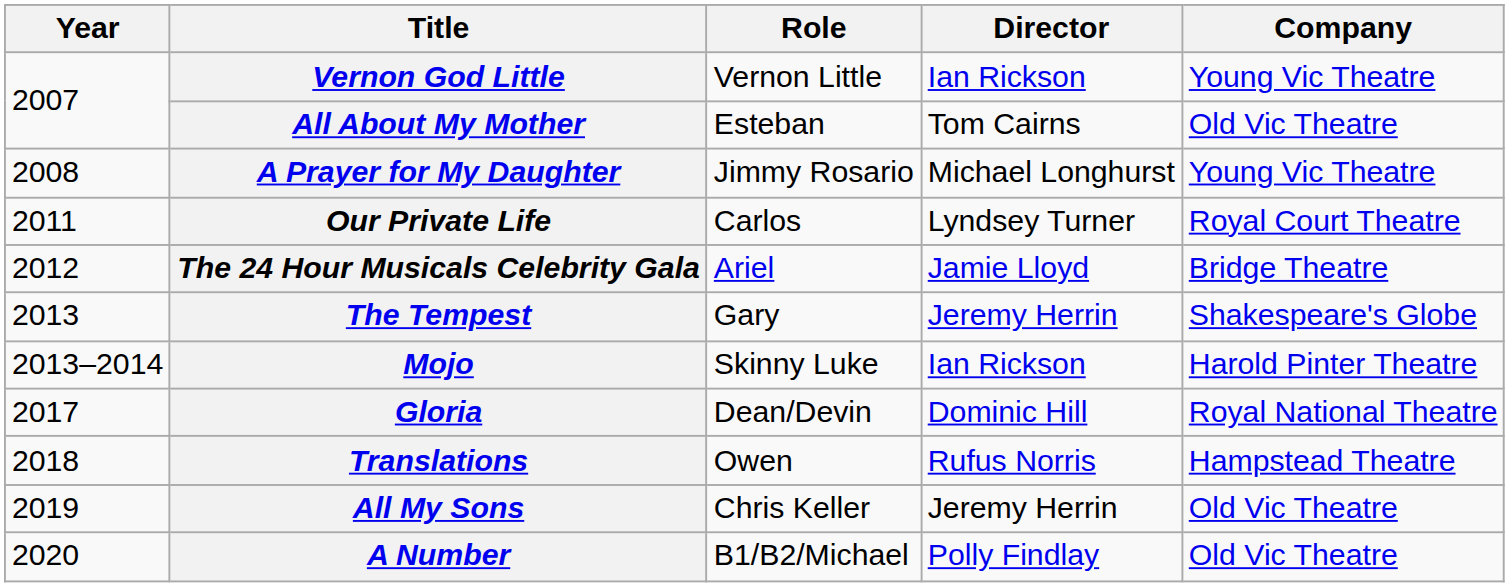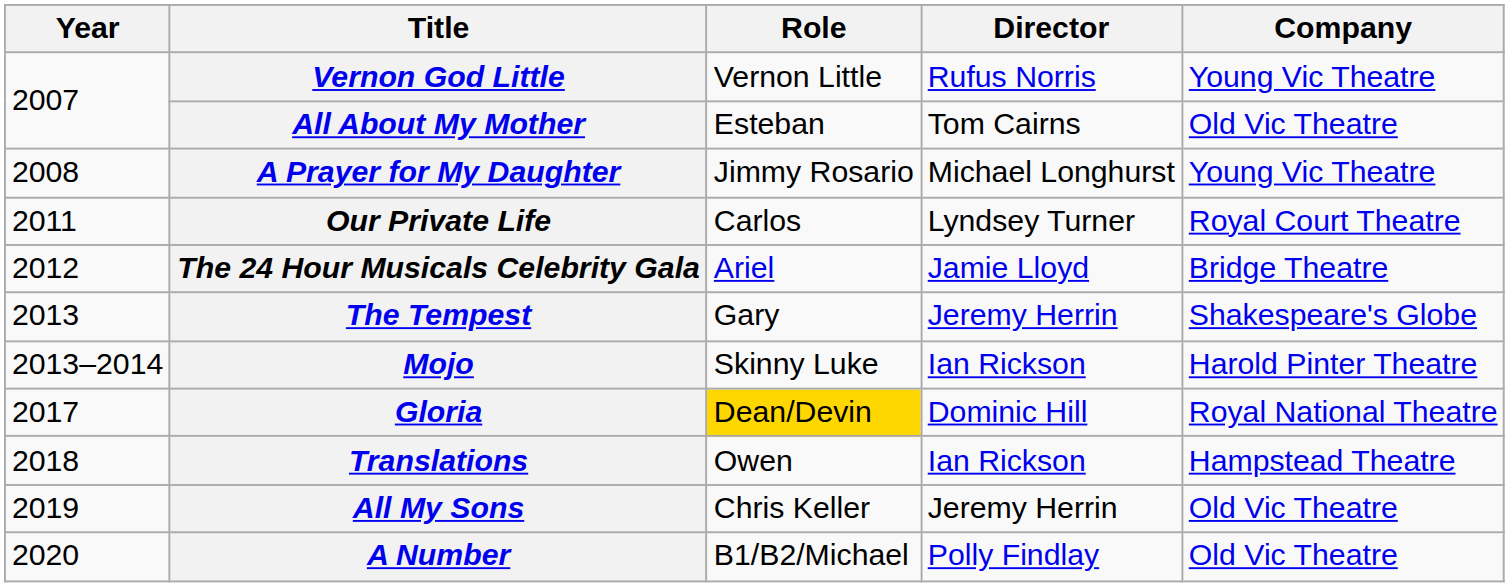(1007, 76) Ian Rickson -> (1012, 76) Rufus Norris
(793, 412) no background -> (793, 412) gold background
(1012, 460) Rufus Norris -> (1007, 460) Ian Rickson
